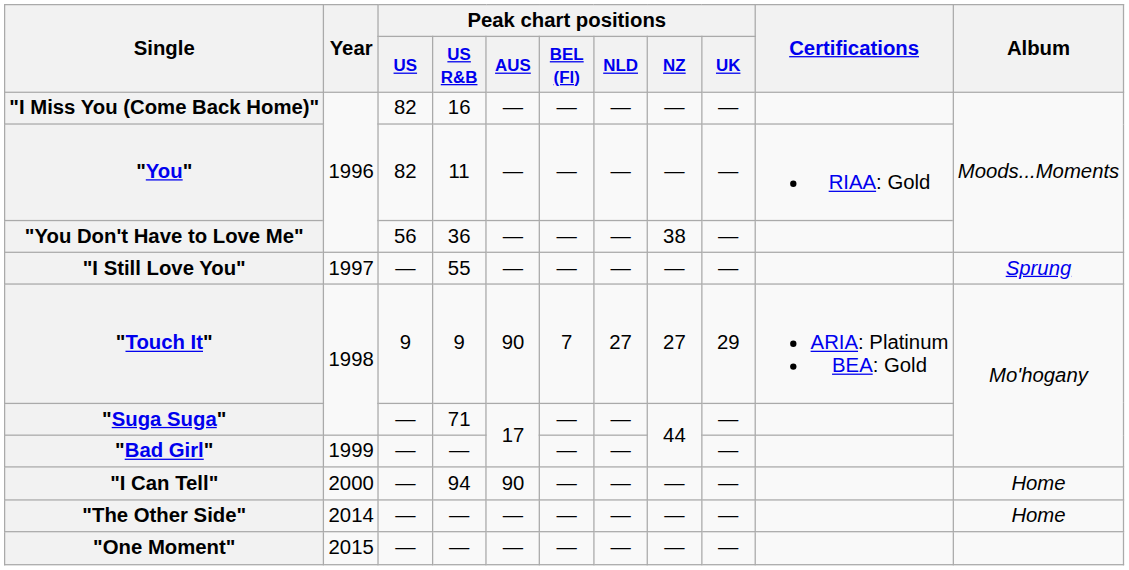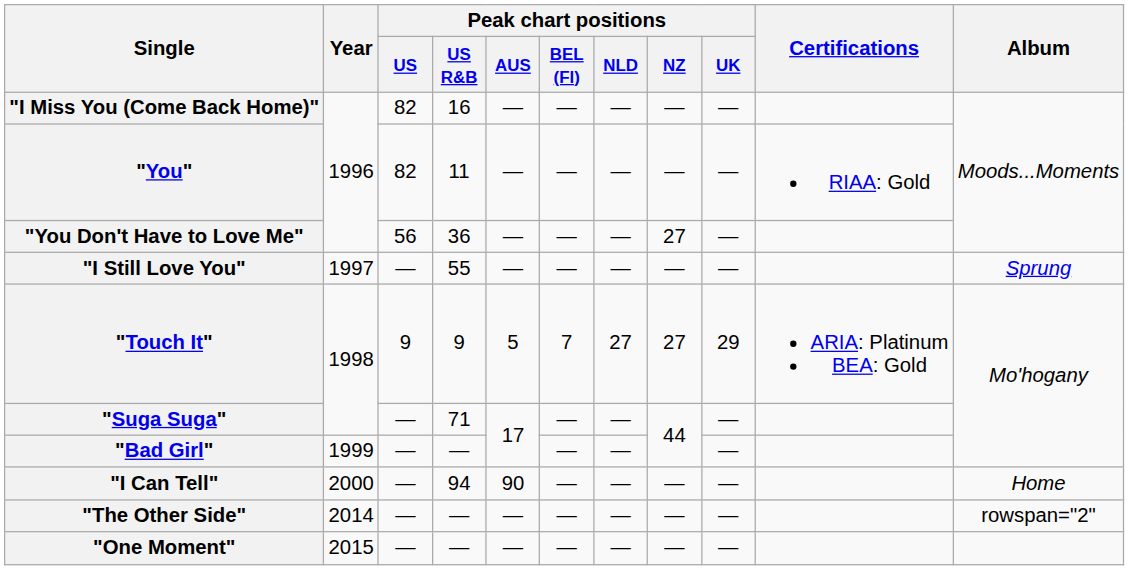(674, 235) 38 -> (674, 235) 27
(513, 343) 90 -> (513, 343) 5
(1038, 515) Home -> (1038, 515) rowspan="2"
